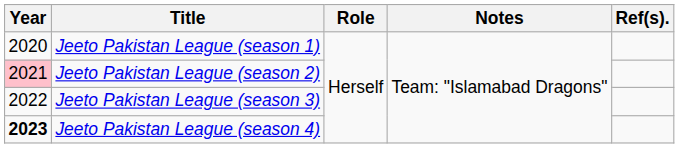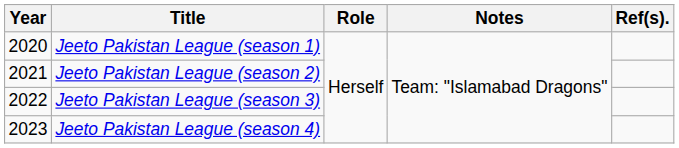(28, 73) pink background -> (28, 73) no background
(28, 128) bold -> (28, 128) normal
